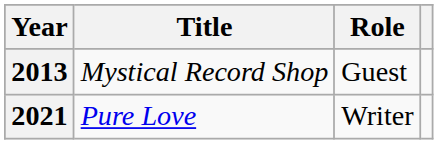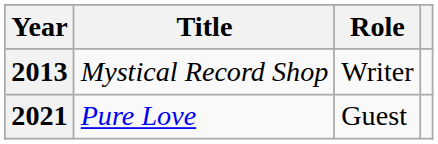(374, 71) Guest -> (377, 71) Writer
(377, 116) Writer -> (374, 116) Guest
